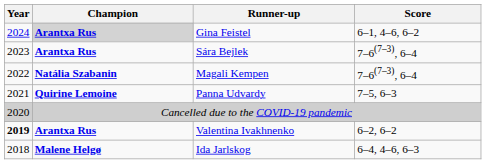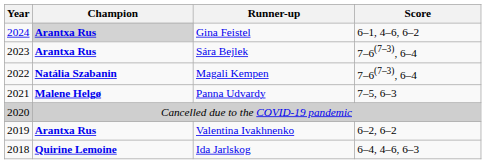(76, 94) Quirine Lemoine -> (68, 94) Malene Helgø
(18, 131) bold -> (18, 131) normal
(68, 149) Malene Helgø -> (76, 149) Quirine Lemoine
